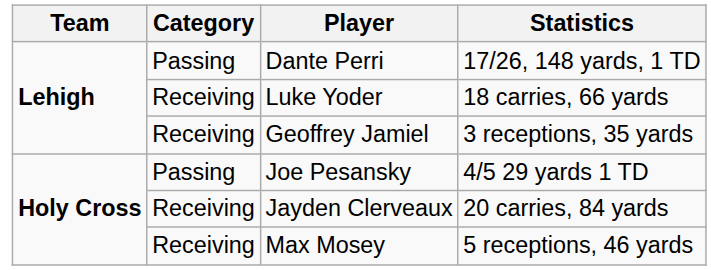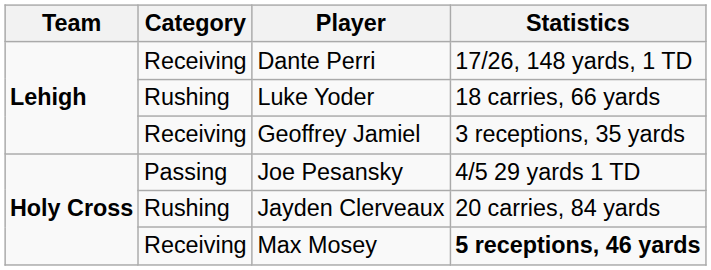(194, 60) Passing -> (195, 60) Receiving
(204, 97) Receiving -> (187, 97) Rushing
(204, 208) Receiving -> (187, 208) Rushing
(578, 245) normal -> (578, 245) bold
